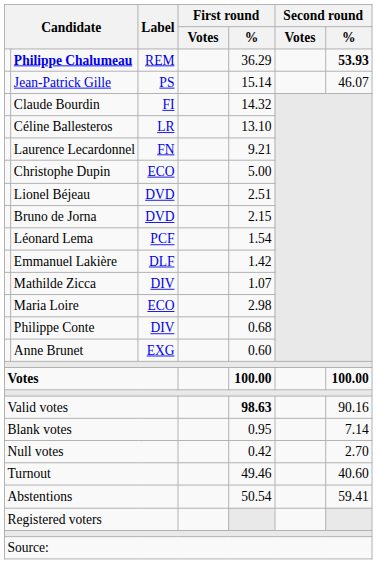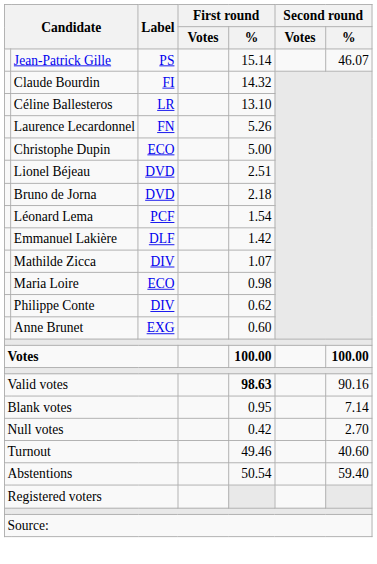- row: (73, 60)
(260, 149) 9.21 -> (260, 127) 5.26
(260, 216) 2.15 -> (260, 194) 2.18
(260, 305) 2.98 -> (260, 283) 0.98
(260, 328) 0.68 -> (260, 305) 0.62
(353, 496) 59.41 -> (353, 474) 59.40
